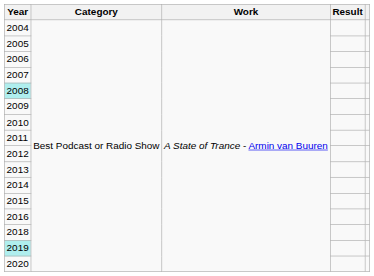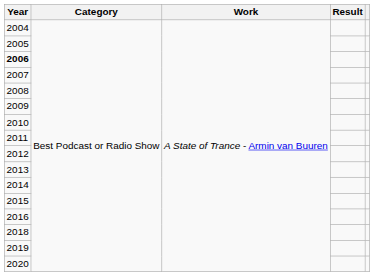(18, 59) normal -> (18, 59) bold
(18, 91) paleturquoise background -> (18, 91) no background
(18, 248) paleturquoise background -> (18, 248) no background
